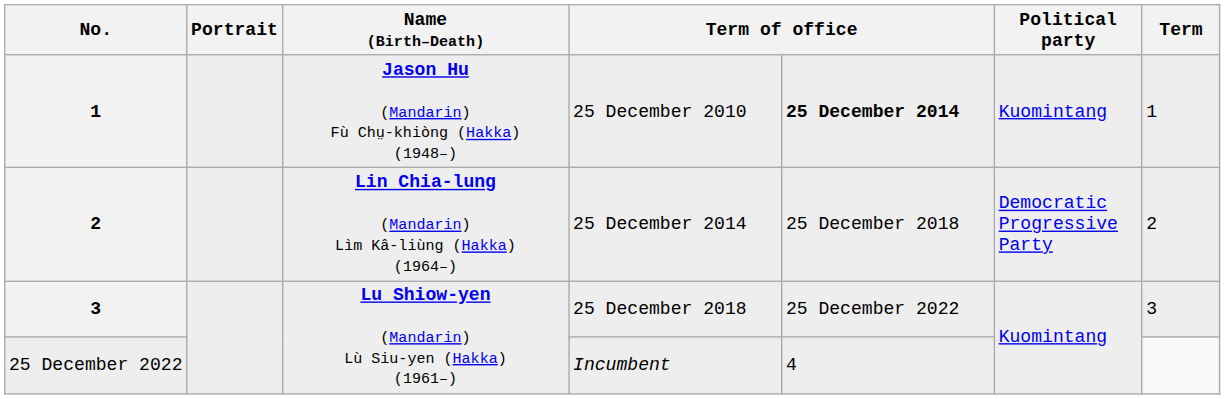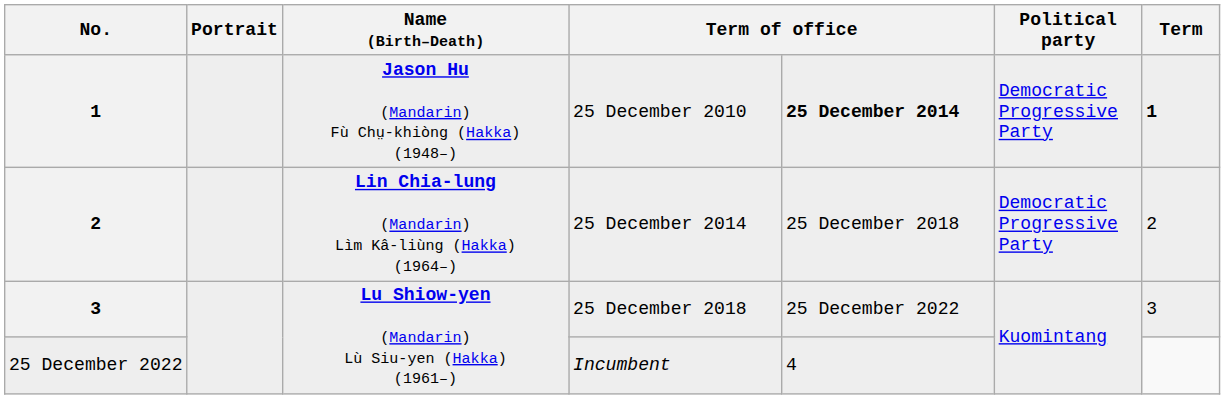(1053, 111) Kuomintang -> (1058, 111) Democratic Progressive Party
(1152, 111) normal -> (1152, 111) bold
